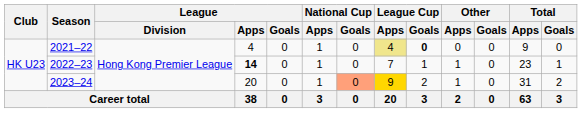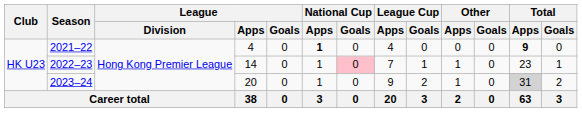(319, 47) normal -> (319, 47) bold
(390, 47) khaki background -> (390, 47) no background
(424, 47) bold -> (424, 47) normal
(525, 47) normal -> (525, 47) bold
(251, 64) bold -> (251, 64) normal
(355, 64) no background -> (355, 64) pink background
(355, 82) lightsalmon background -> (355, 82) no background
(390, 82) gold background -> (390, 82) no background
(525, 82) no background -> (525, 82) lightgrey background
